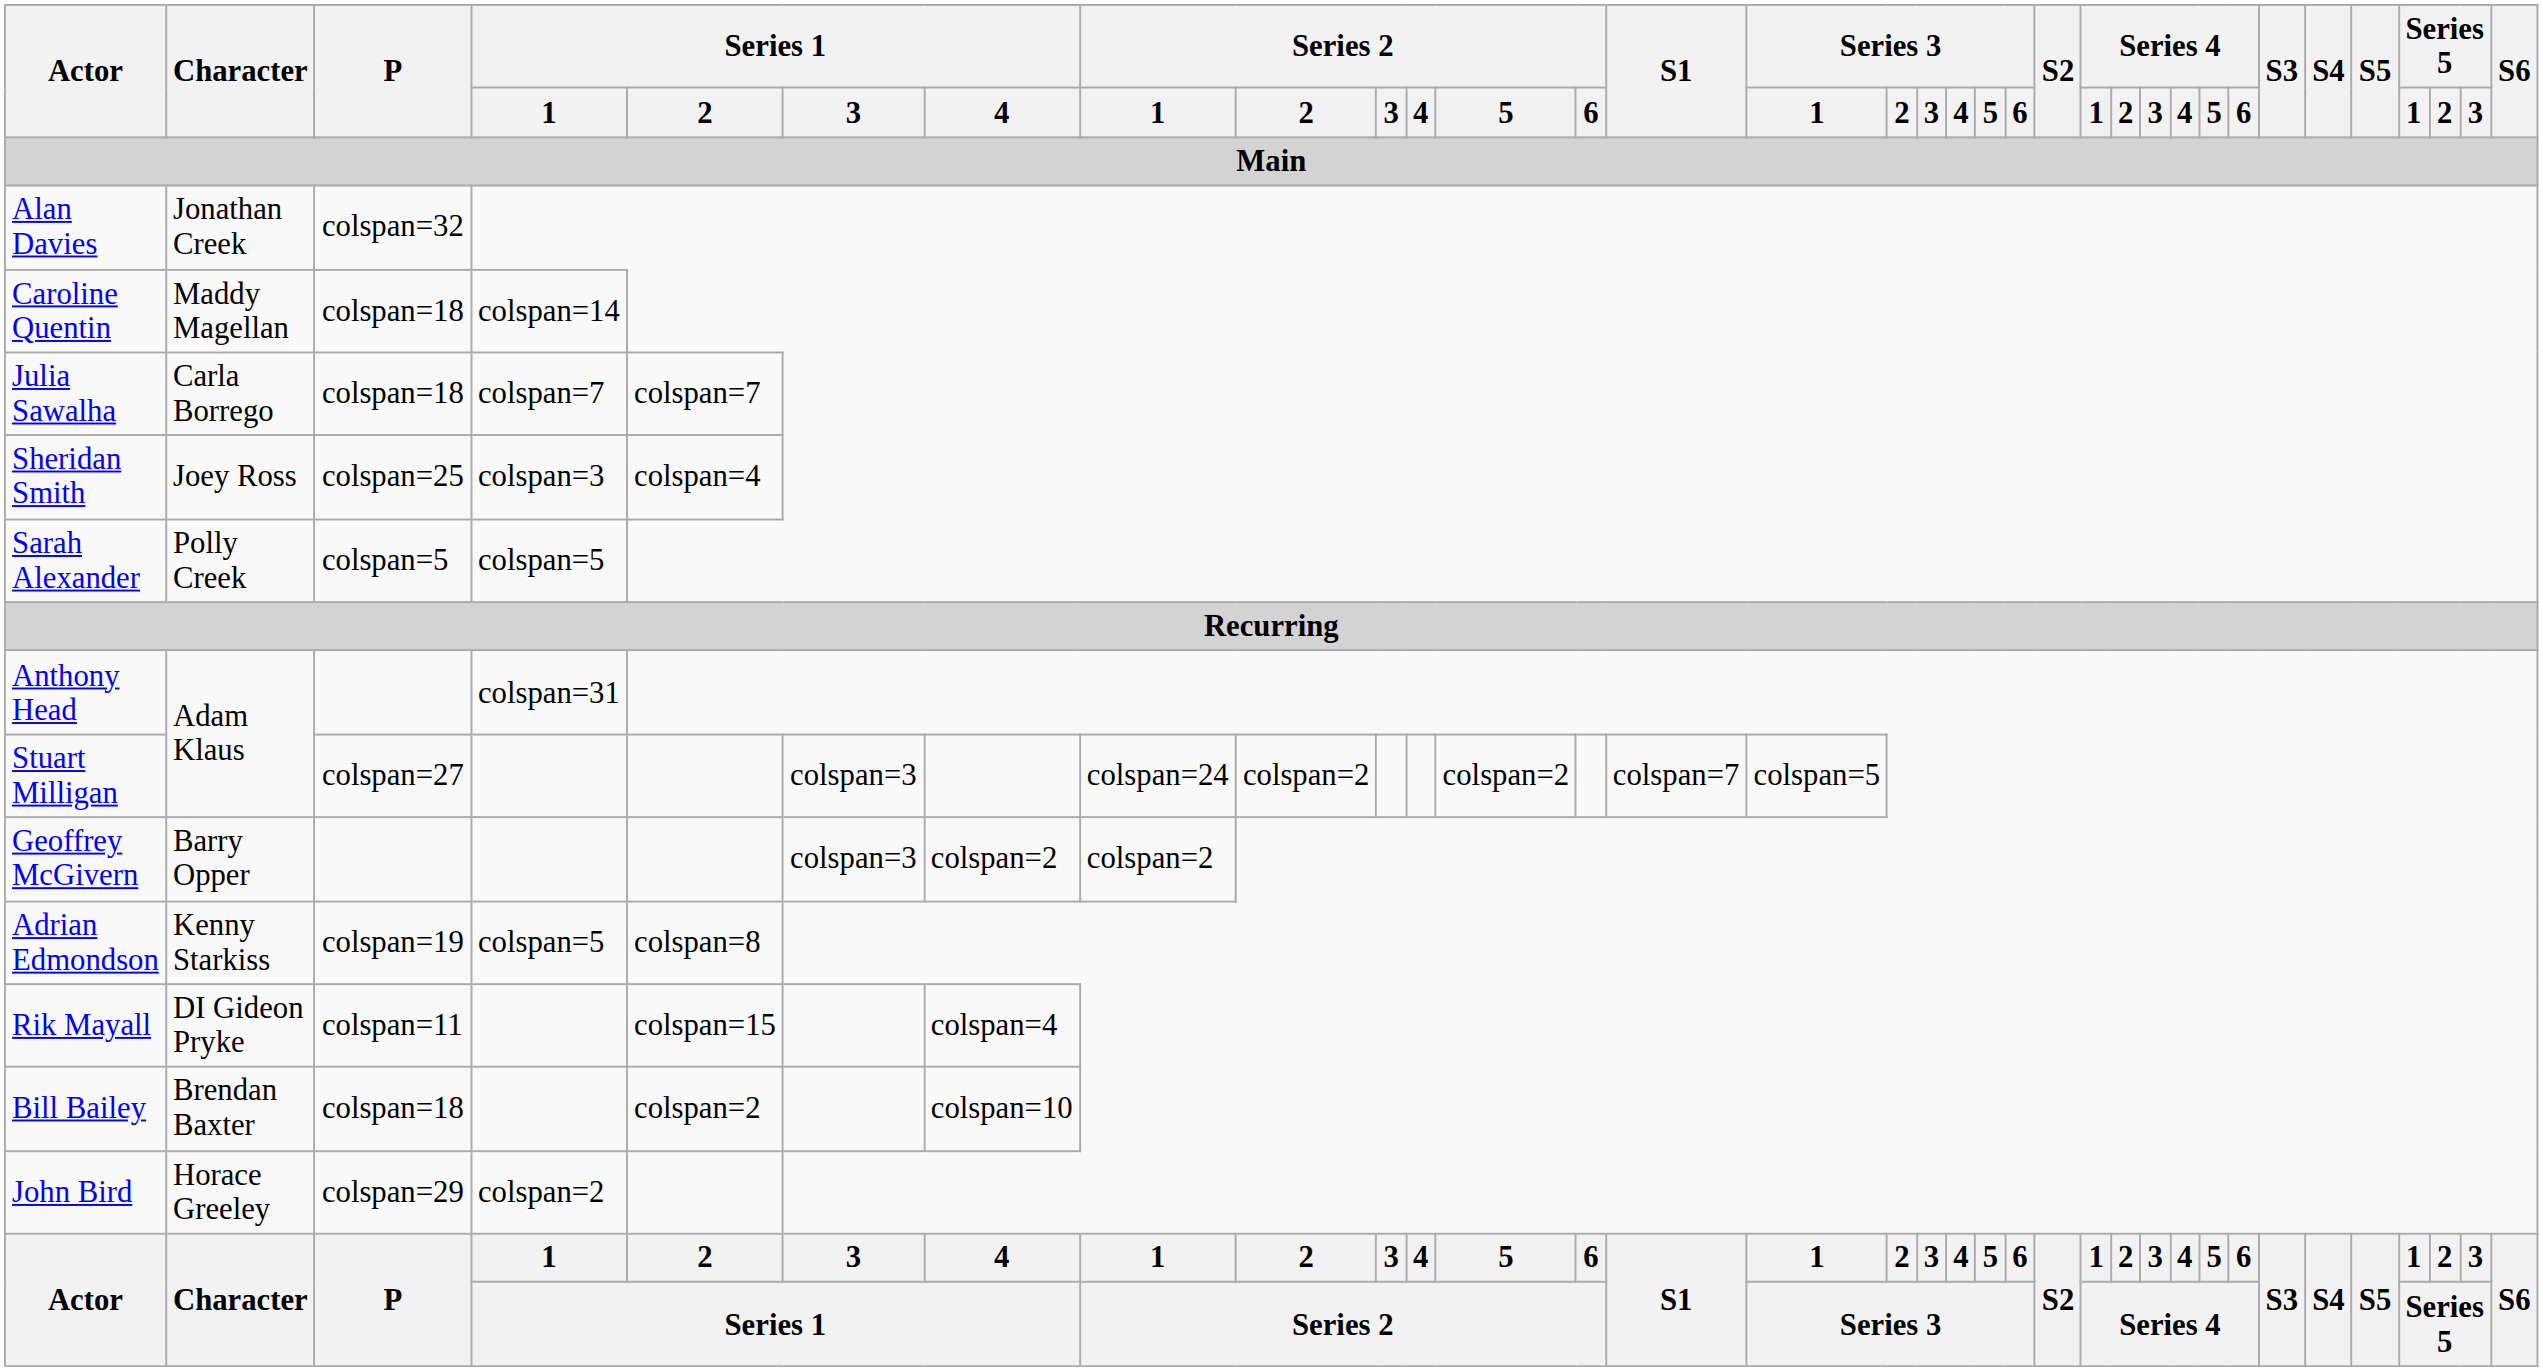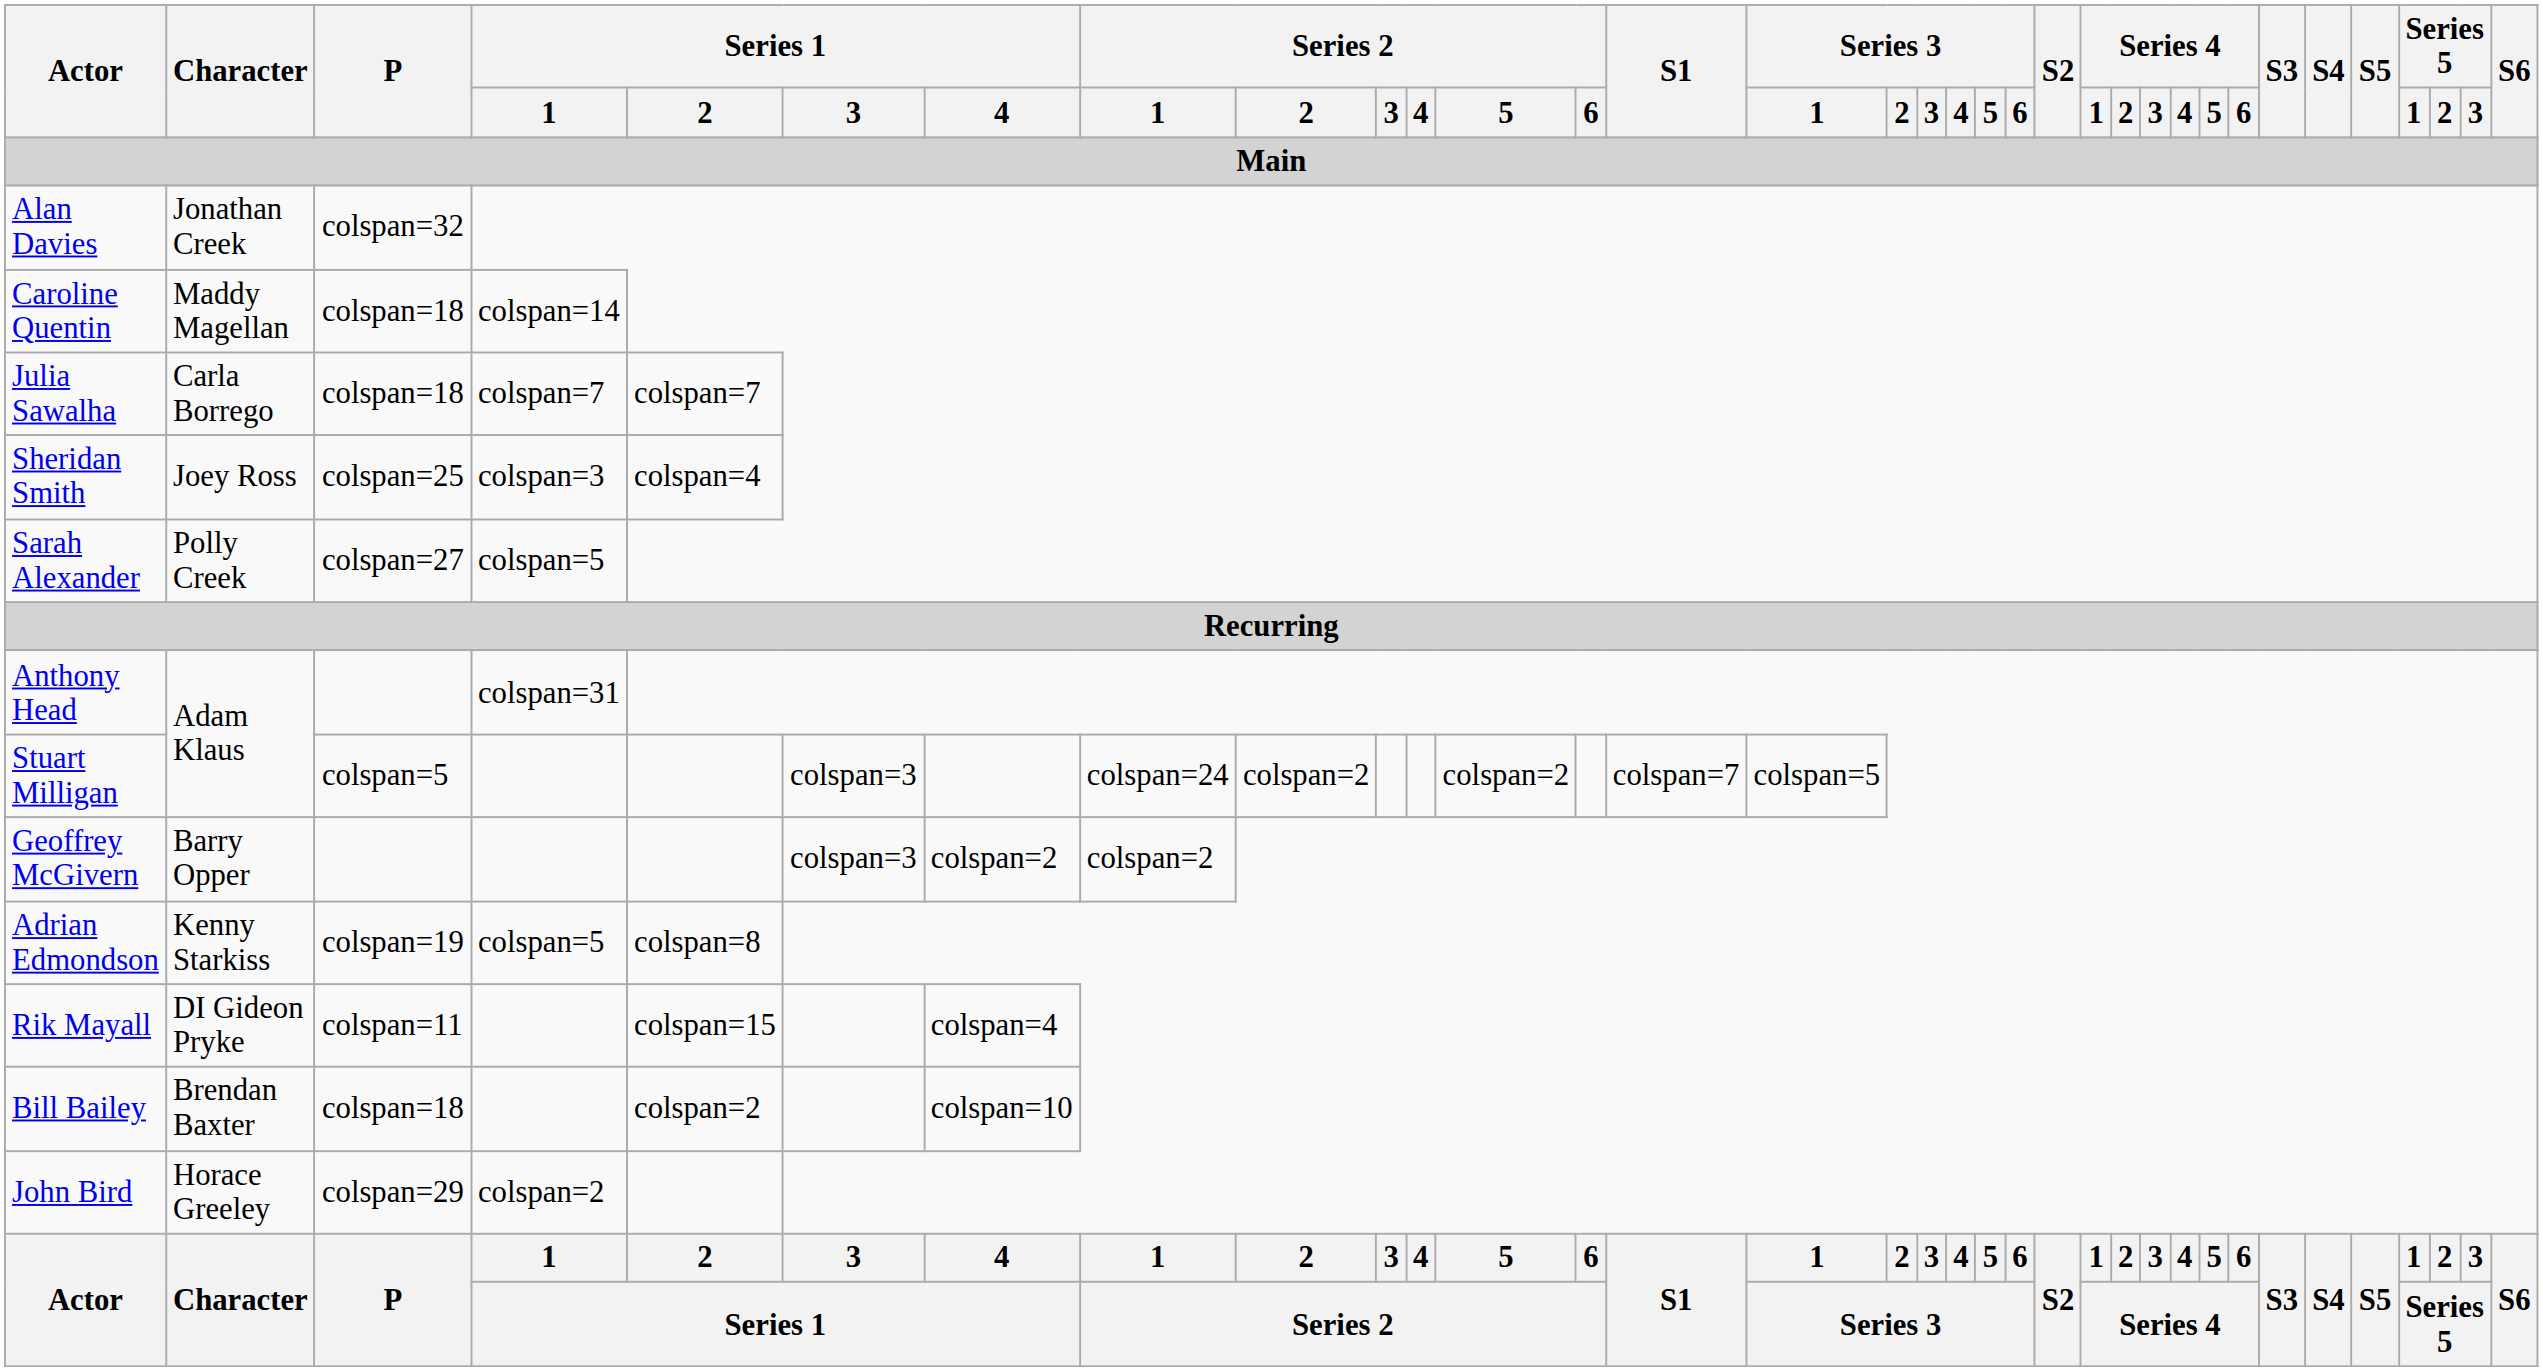(385, 559) colspan=5 -> (393, 559) colspan=27
(393, 775) colspan=27 -> (385, 775) colspan=5
